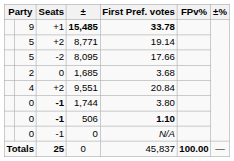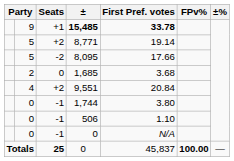(60, 103) bold -> (60, 103) normal
(60, 118) bold -> (60, 118) normal
(166, 118) bold -> (166, 118) normal
